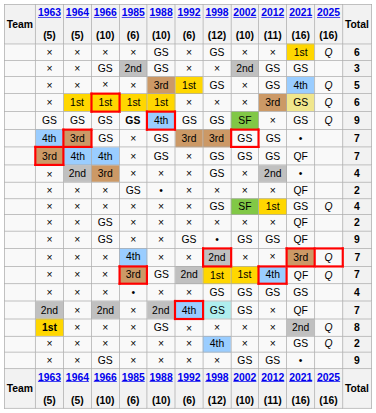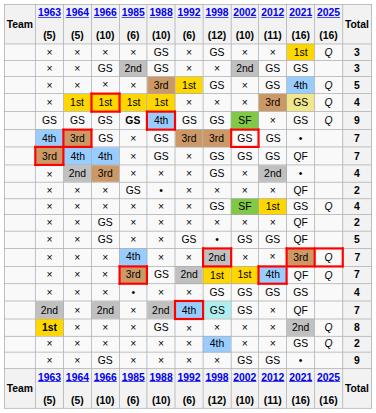(357, 52) 6 -> (357, 52) 3
(357, 103) 6 -> (357, 103) 4
(357, 240) 9 -> (357, 240) 5
